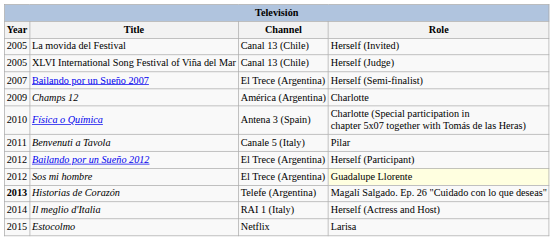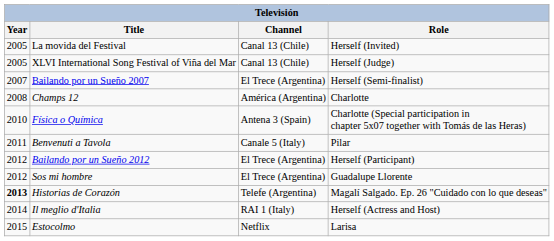(17, 97) 2009 -> (17, 97) 2008
(371, 177) lightyellow background -> (371, 177) no background
